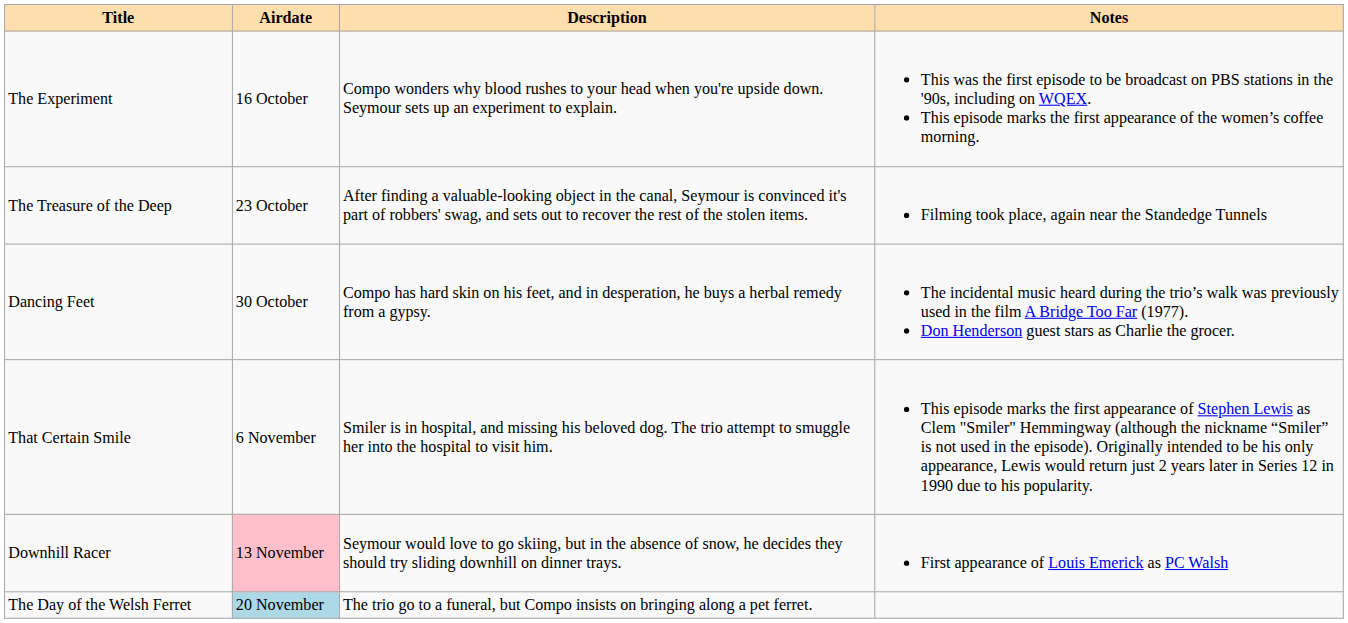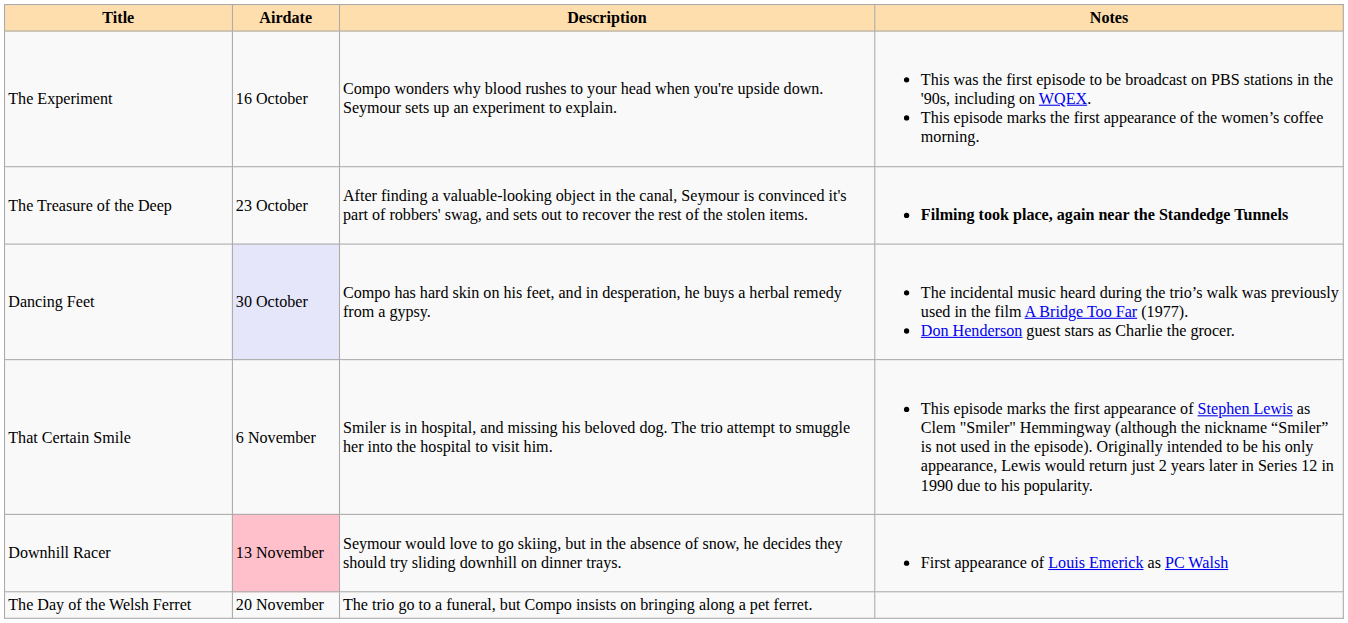(1109, 215) normal -> (1109, 215) bold
(272, 302) no background -> (272, 302) lavender background
(280, 605) lightblue background -> (280, 605) no background
